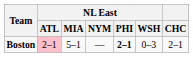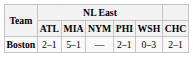(49, 44) pink background -> (49, 44) no background
(124, 44) bold -> (124, 44) normal
